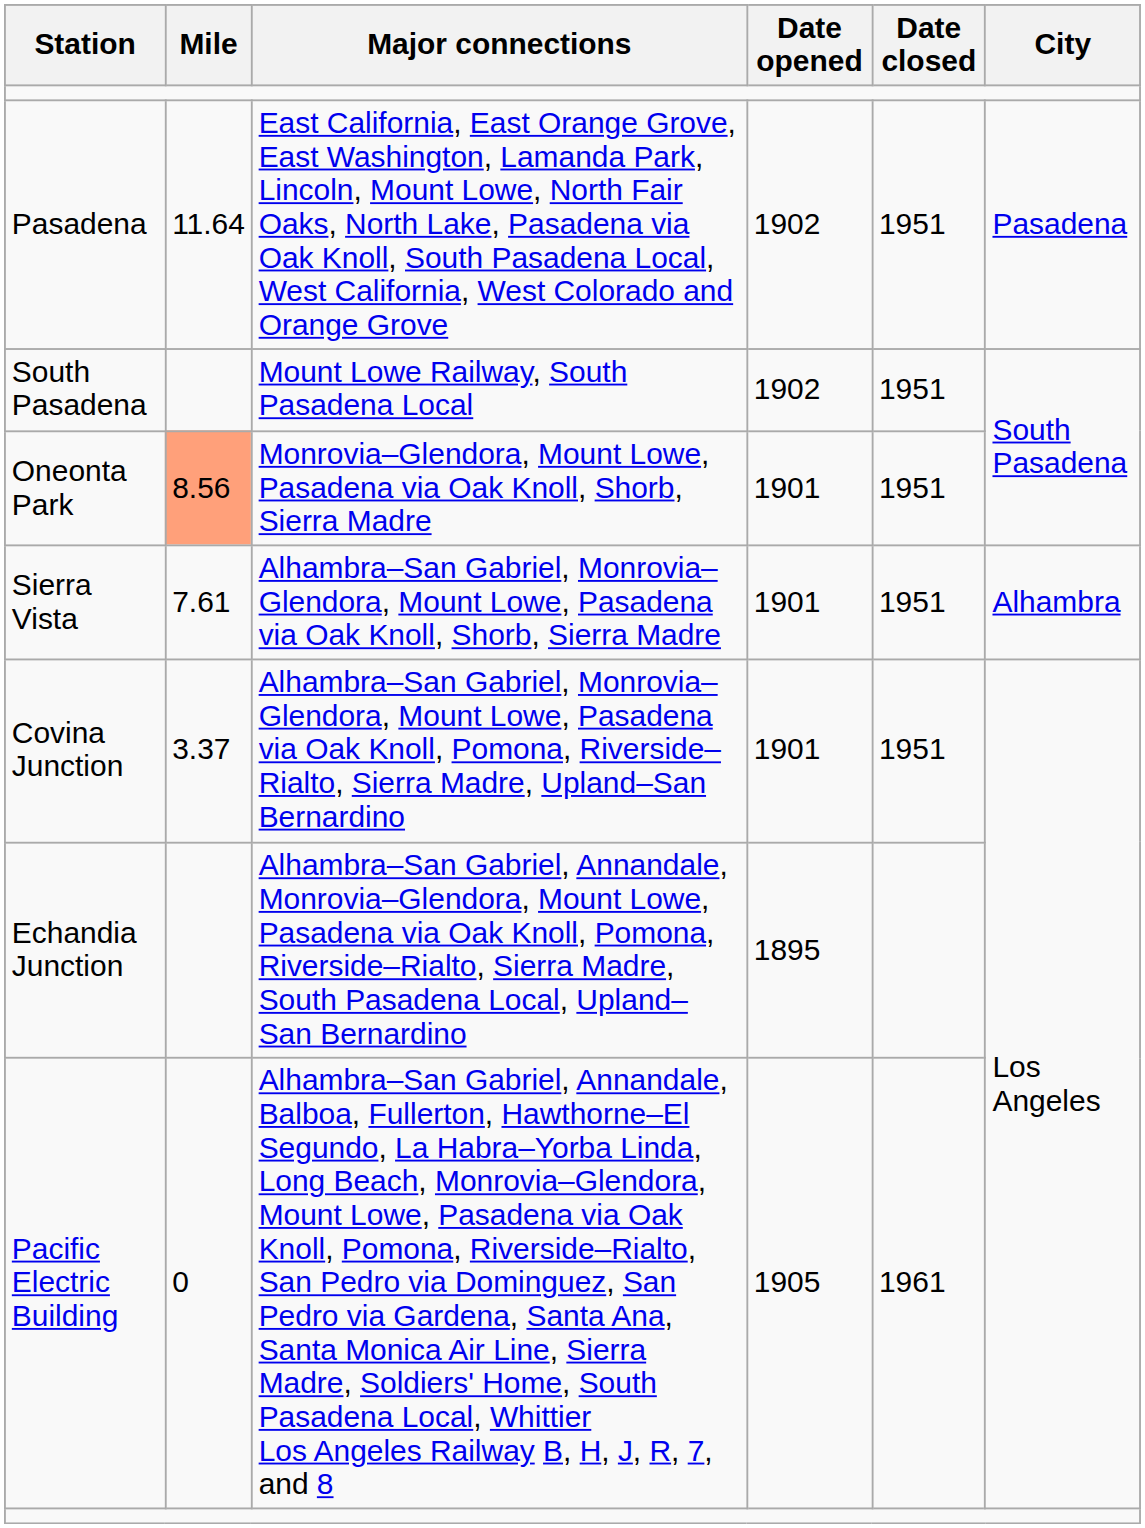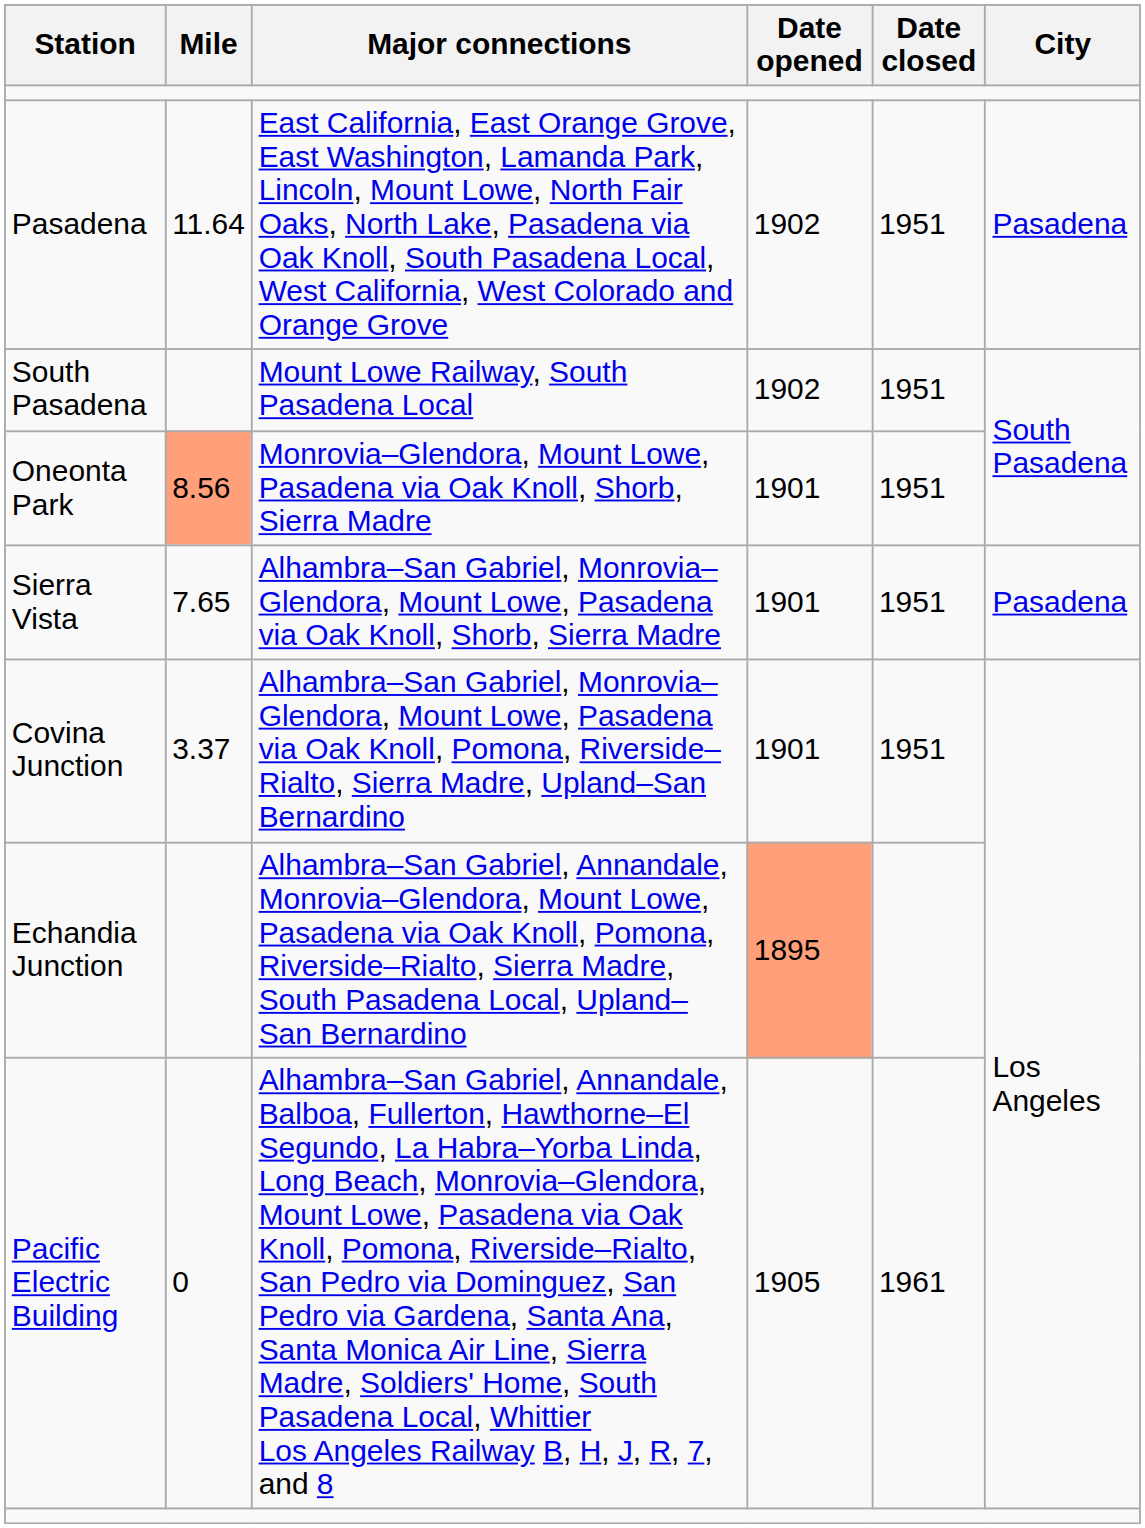(201, 602) 7.61 -> (201, 602) 7.65
(1057, 602) Alhambra -> (1060, 602) Pasadena
(787, 949) no background -> (787, 949) lightsalmon background
